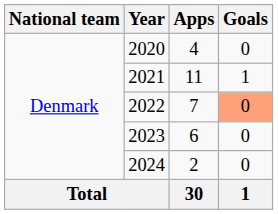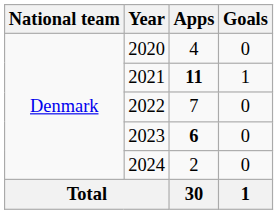(194, 77) normal -> (194, 77) bold
(245, 106) lightsalmon background -> (245, 106) no background
(194, 135) normal -> (194, 135) bold
